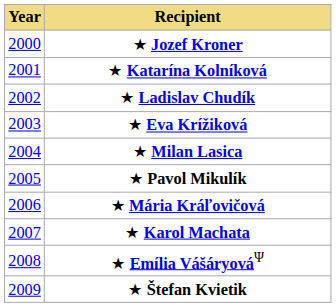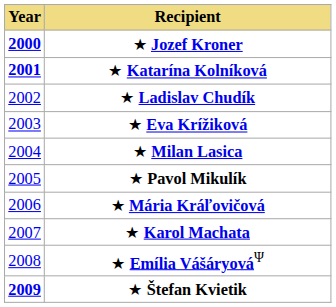(25, 43) normal -> (25, 43) bold
(25, 70) normal -> (25, 70) bold
(25, 289) normal -> (25, 289) bold
